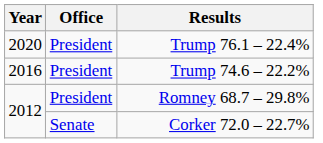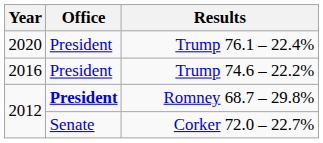(81, 97) normal -> (84, 97) bold
